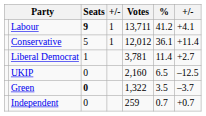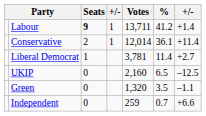(186, 27) +4.1 -> (186, 27) +1.4
(86, 42) 5 -> (86, 42) 2
(138, 42) 12,012 -> (138, 42) 12,014
(86, 88) bold -> (86, 88) normal
(136, 88) 1,322 -> (136, 88) 1,320
(185, 88) –3.7 -> (185, 88) –1.1
(186, 103) +0.7 -> (186, 103) +6.6
